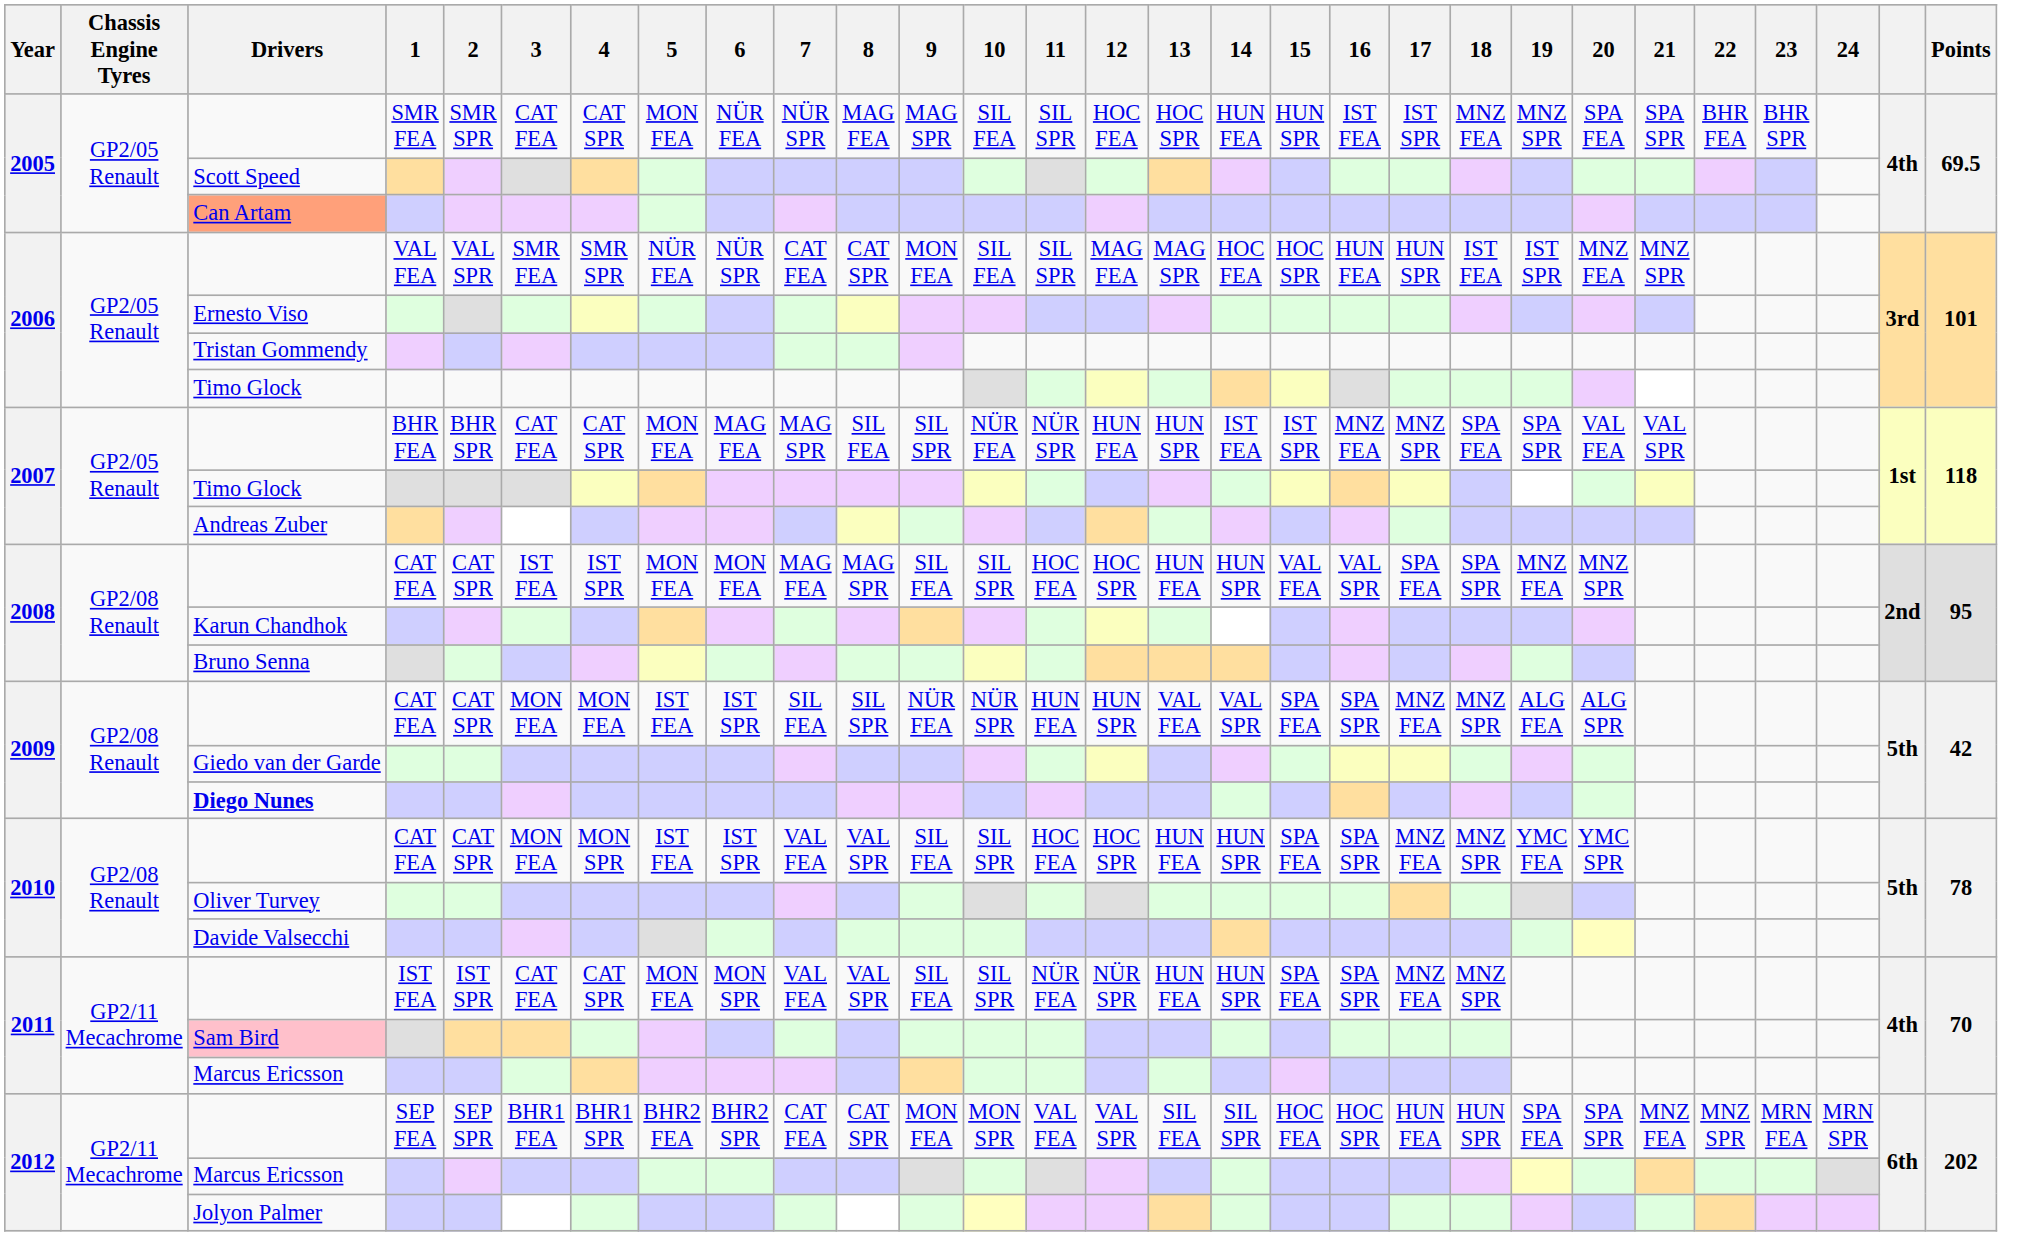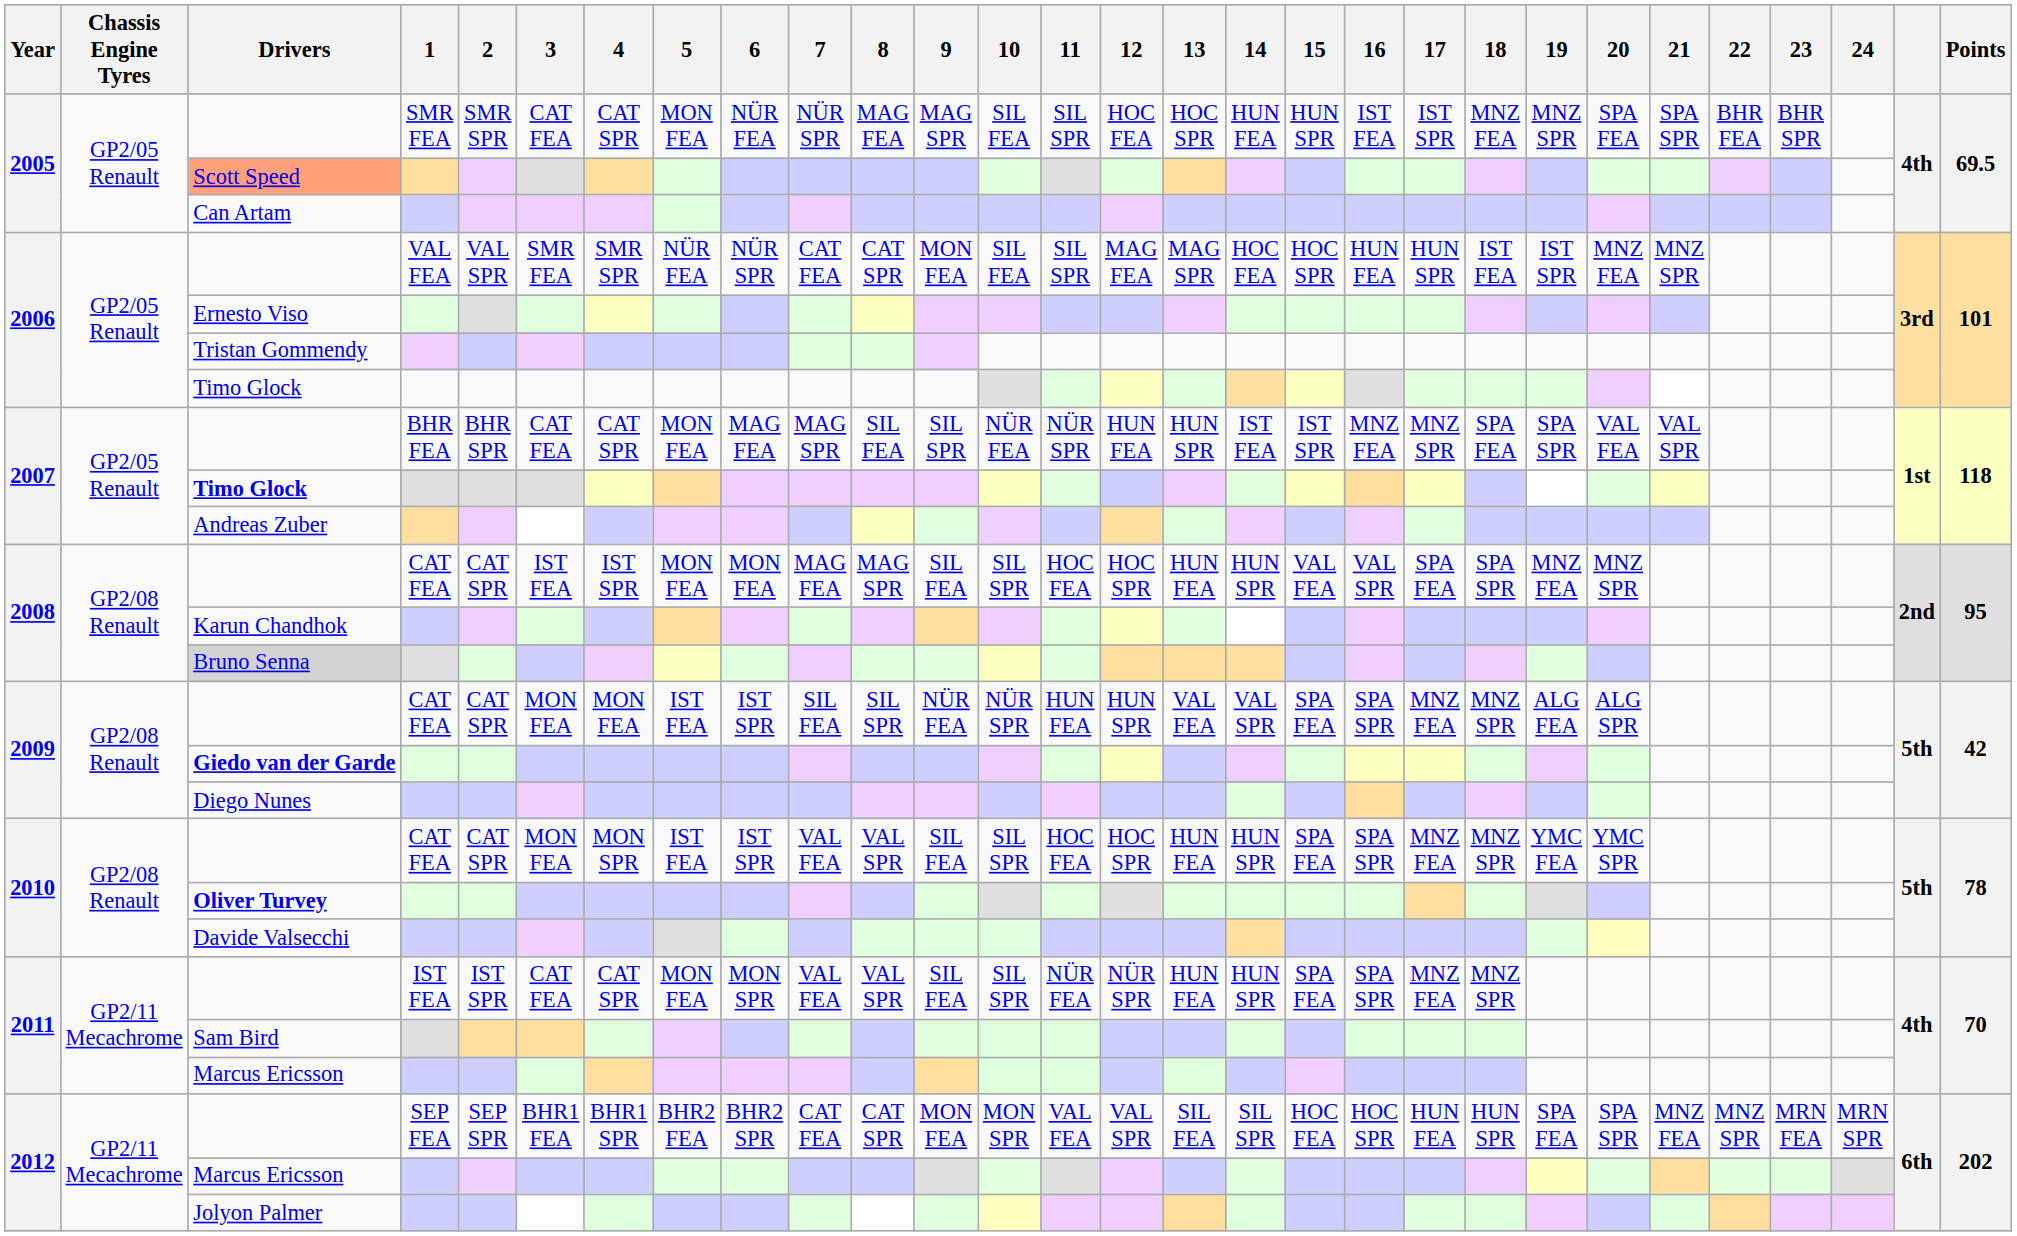(247, 175) no background -> (247, 175) lightsalmon background
(242, 212) lightsalmon background -> (242, 212) no background
(247, 487) normal -> (250, 487) bold
(252, 662) no background -> (252, 662) lightgrey background
(287, 762) normal -> (294, 762) bold
(253, 799) bold -> (252, 799) normal
(257, 900) normal -> (260, 900) bold
(236, 1037) pink background -> (236, 1037) no background
